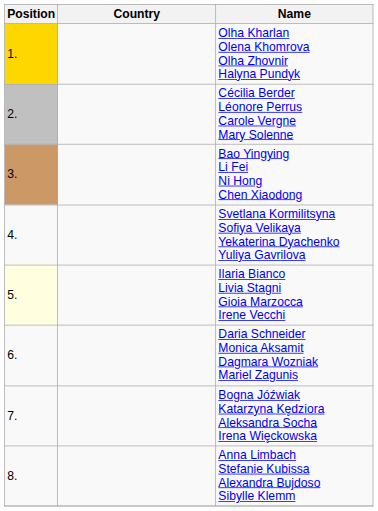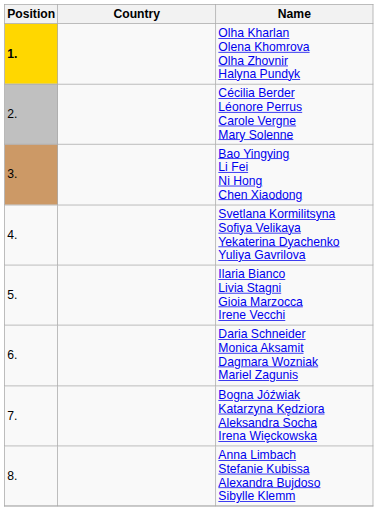(12, 53) normal -> (12, 53) bold
(12, 295) lightyellow background -> (12, 295) no background
